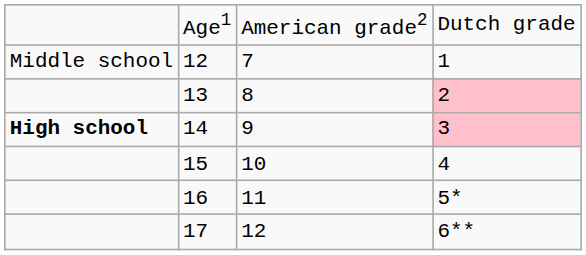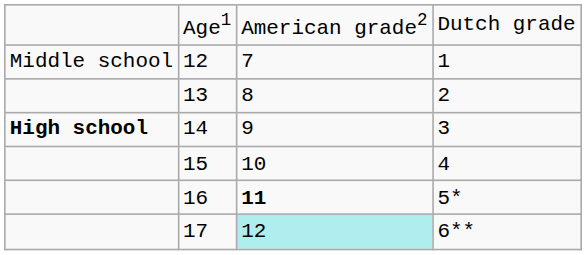(444, 95) pink background -> (444, 95) no background
(444, 130) pink background -> (444, 130) no background
(254, 198) normal -> (254, 198) bold
(254, 232) no background -> (254, 232) paleturquoise background
